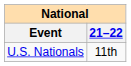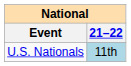(106, 52) no background -> (106, 52) lightblue background
